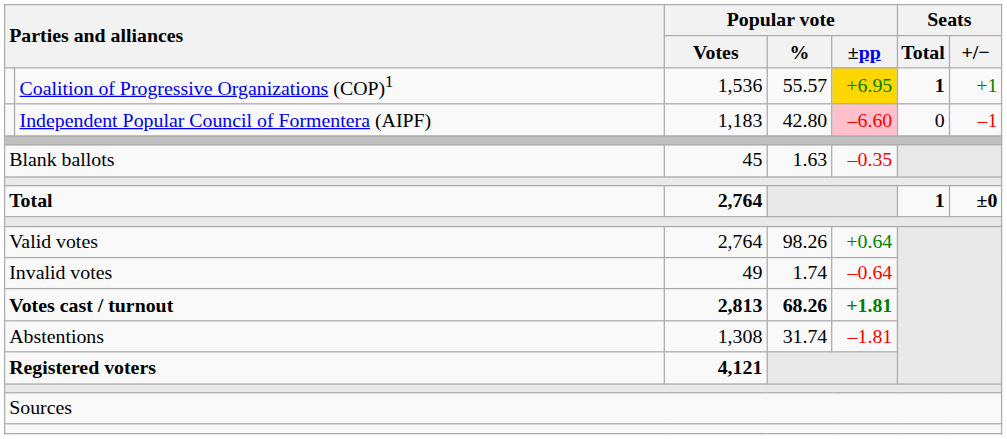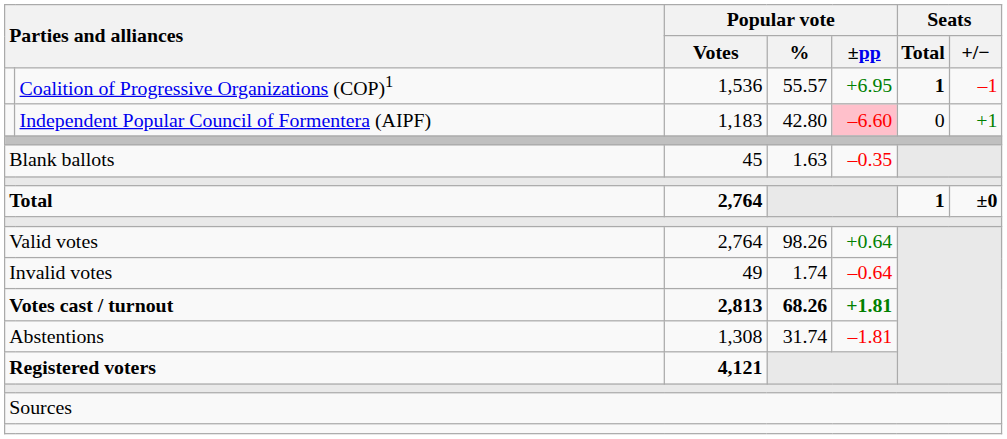(869, 85) gold background -> (869, 85) no background
(987, 85) +1 -> (987, 85) –1
(987, 119) –1 -> (987, 119) +1
